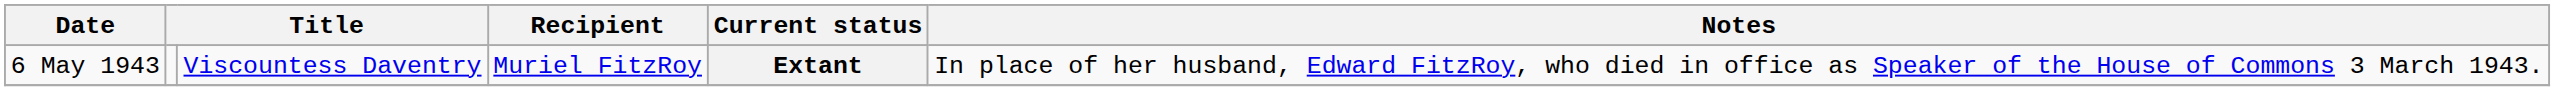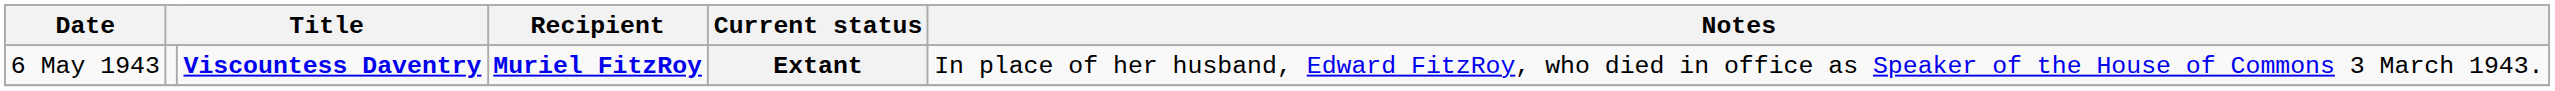(333, 66) normal -> (333, 66) bold
(598, 66) normal -> (598, 66) bold
